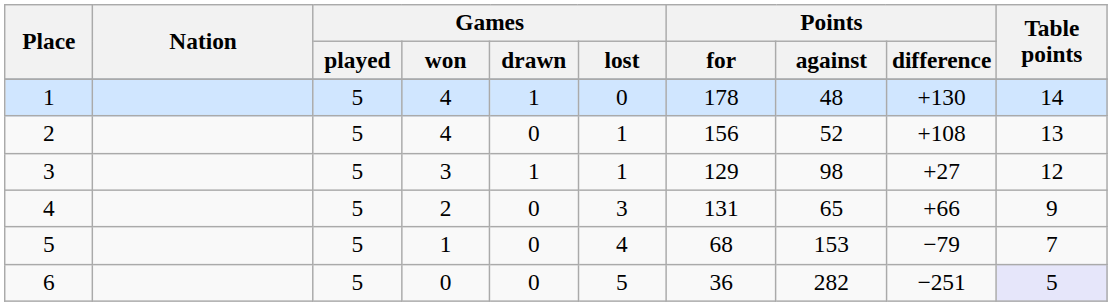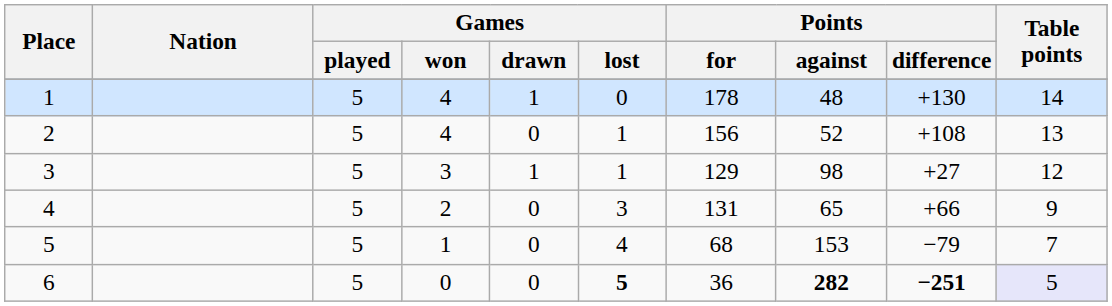(622, 282) normal -> (622, 282) bold
(831, 282) normal -> (831, 282) bold
(942, 282) normal -> (942, 282) bold
